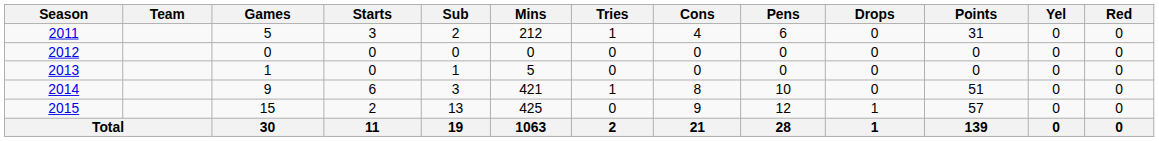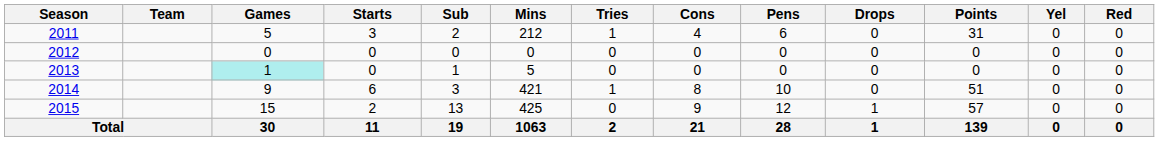(268, 70) no background -> (268, 70) paleturquoise background
